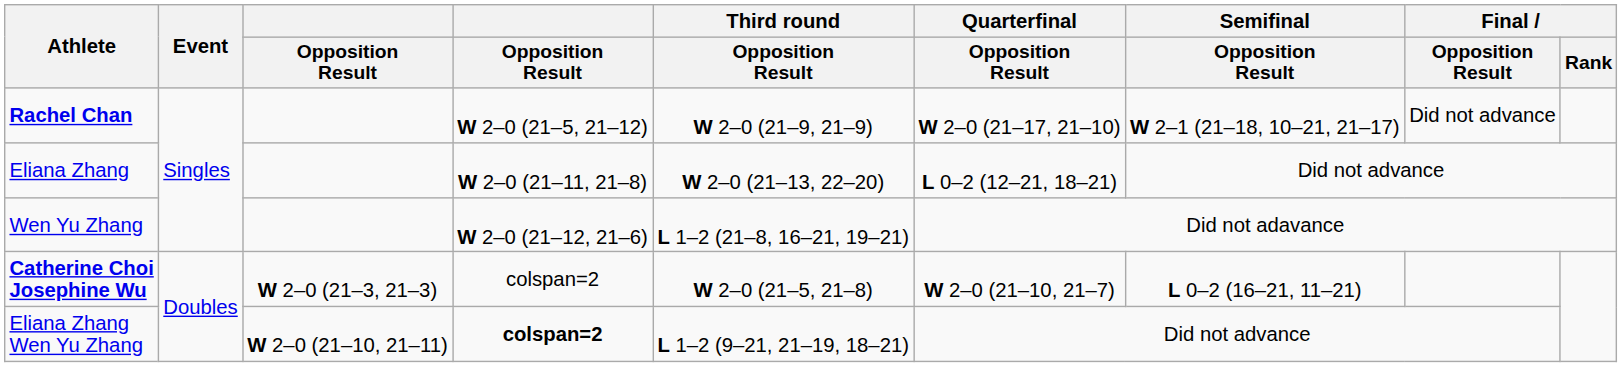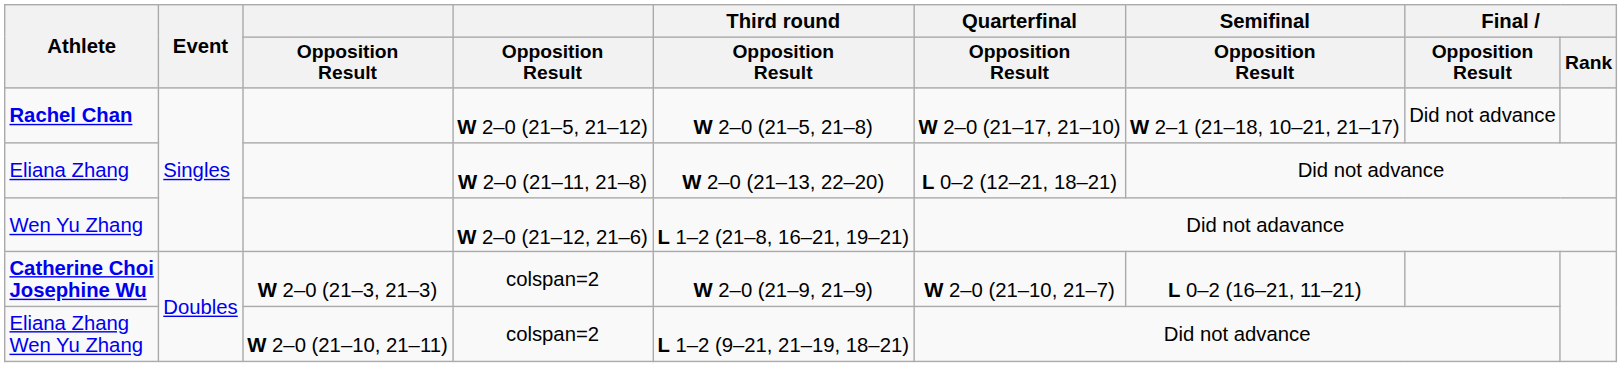(783, 127) W 2–0 (21–9, 21–9) -> (783, 127) W 2–0 (21–5, 21–8)
(783, 291) W 2–0 (21–5, 21–8) -> (783, 291) W 2–0 (21–9, 21–9)
(553, 334) bold -> (553, 334) normal
